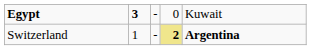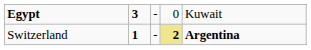(135, 34) normal -> (135, 34) bold
